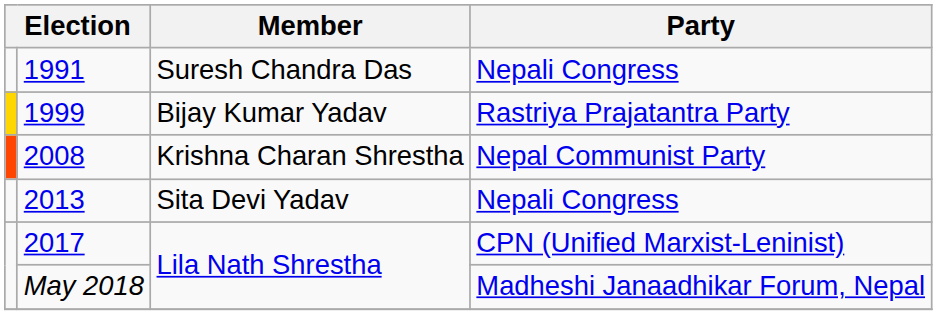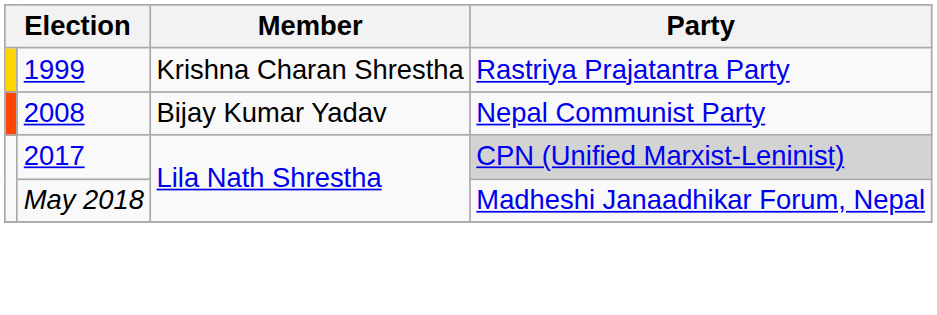- row: (54, 69)
(272, 112) Bijay Kumar Yadav -> (310, 69) Krishna Charan Shrestha
(310, 156) Krishna Charan Shrestha -> (272, 112) Bijay Kumar Yadav
- row: (54, 199)
(660, 243) no background -> (660, 156) lightgrey background
